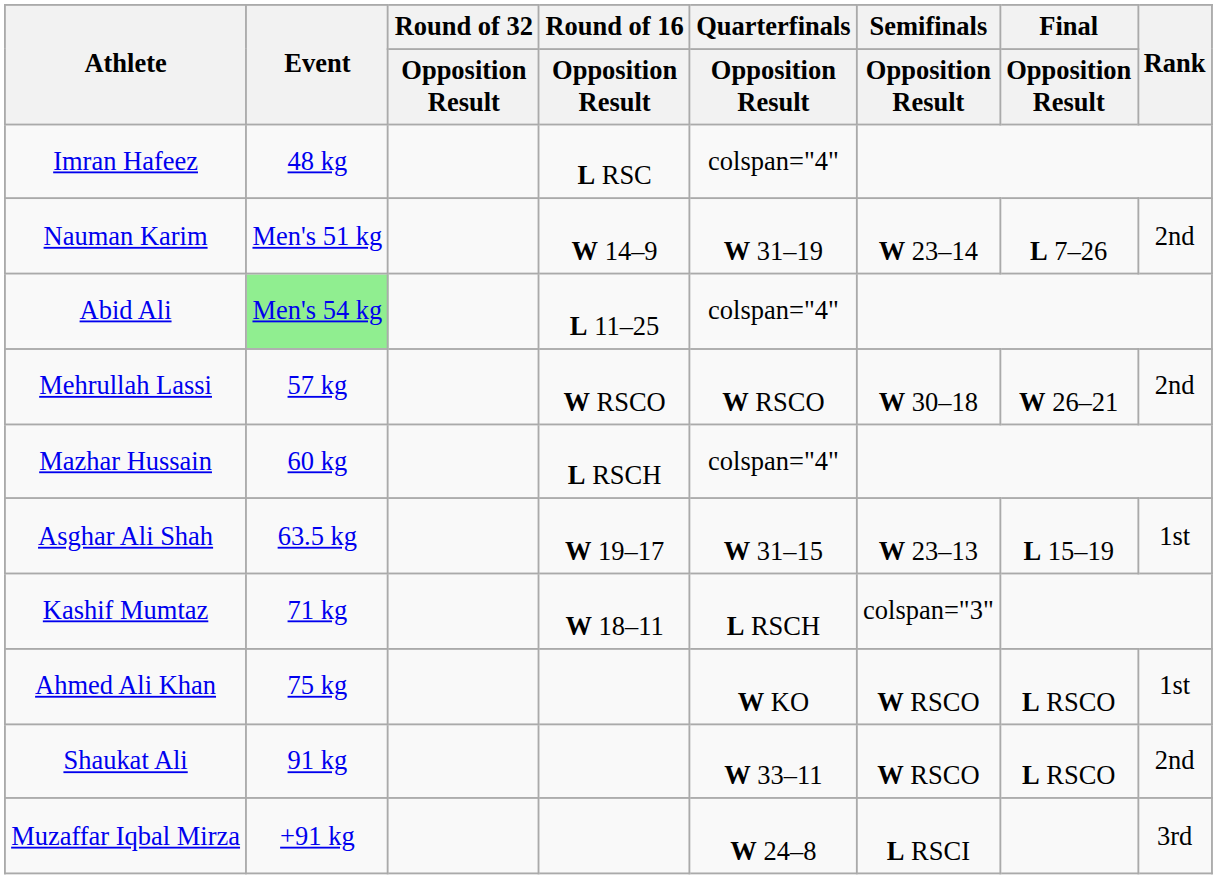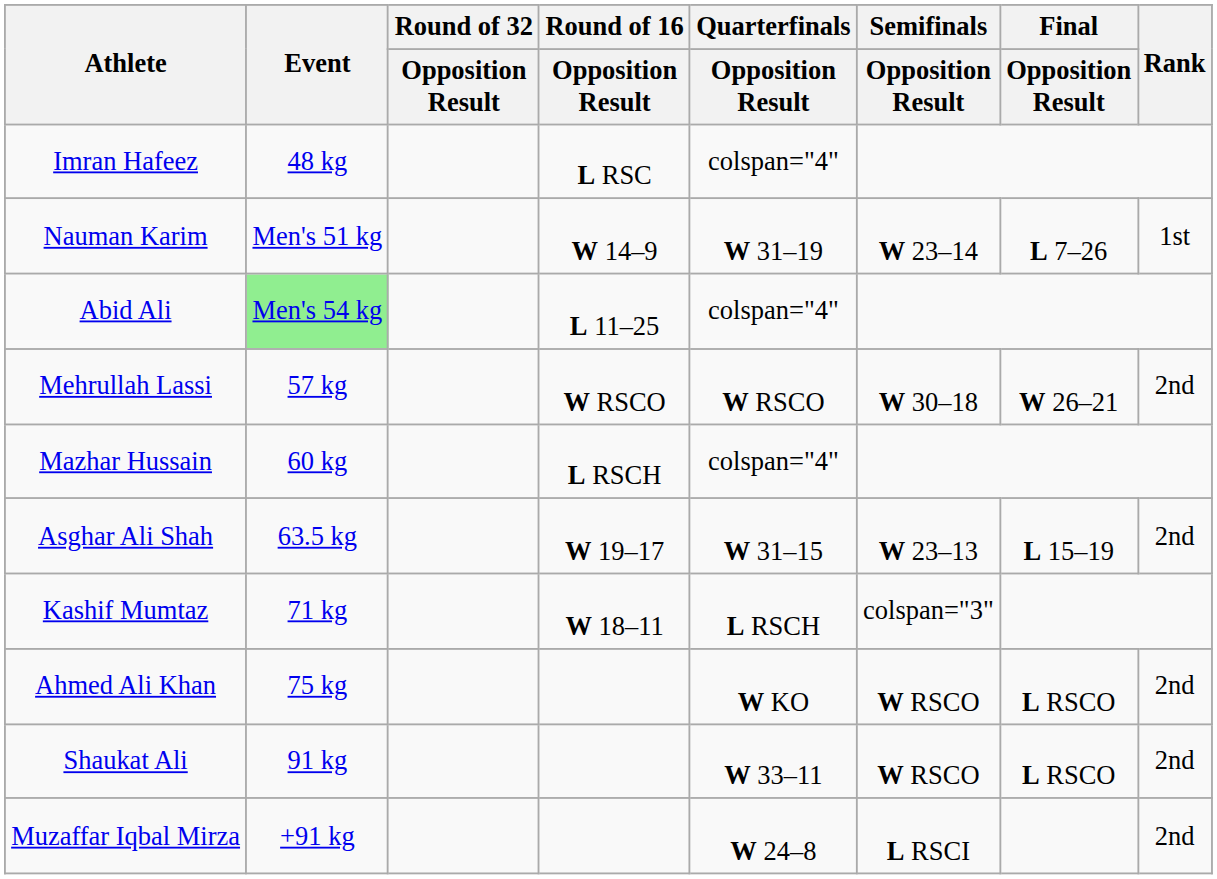(1175, 236) 2nd -> (1175, 236) 1st
(1175, 535) 1st -> (1175, 535) 2nd
(1175, 685) 1st -> (1175, 685) 2nd
(1175, 835) 3rd -> (1175, 835) 2nd
